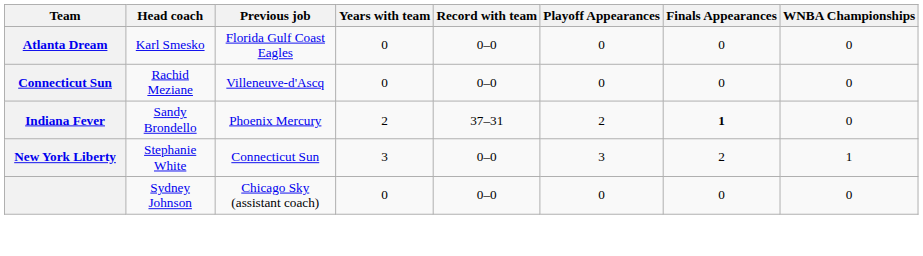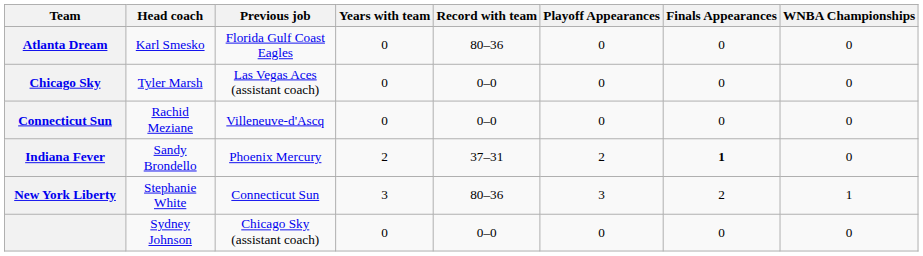(487, 45) 0–0 -> (487, 45) 80–36
+ row: (65, 82)
(487, 157) 0–0 -> (487, 195) 80–36
